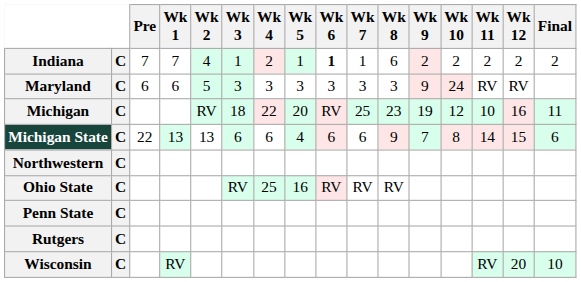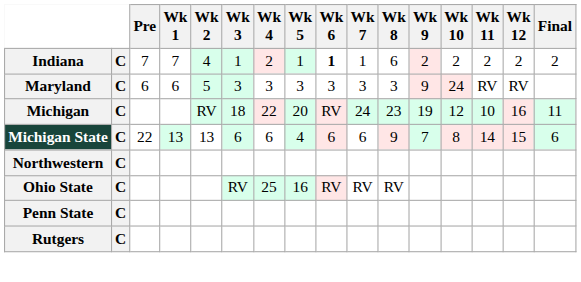(363, 112) 25 -> (363, 112) 24
- row: (58, 264)
